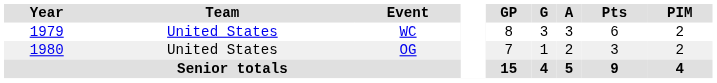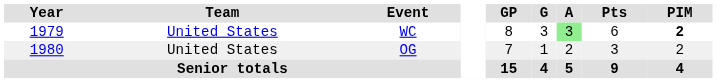(569, 32) no background -> (569, 32) lightgreen background
(680, 32) normal -> (680, 32) bold
